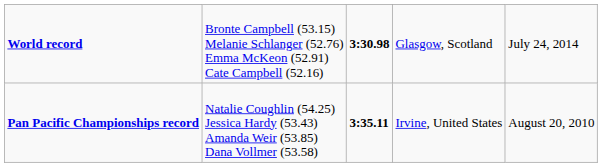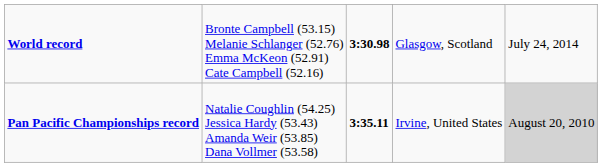(551, 122) no background -> (551, 122) lightgrey background
